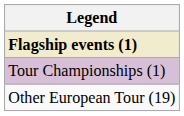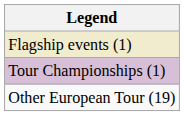(73, 44) bold -> (70, 44) normal
